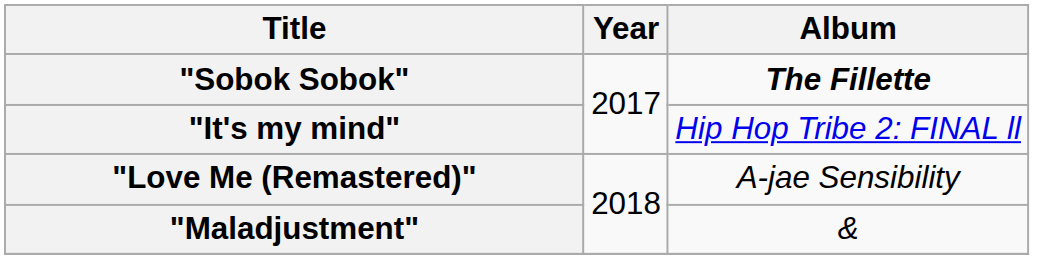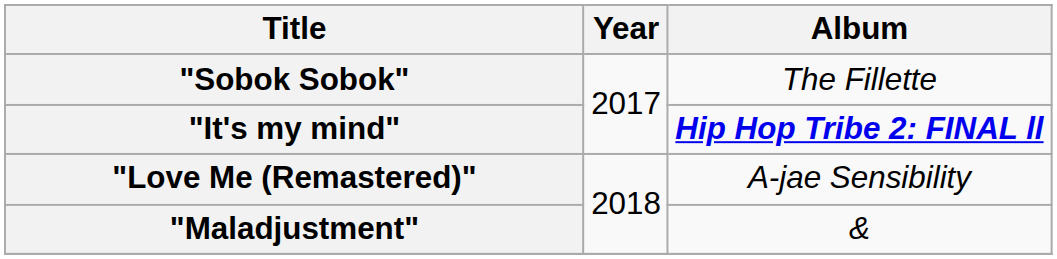(848, 79) bold -> (859, 79) normal
(848, 128) normal -> (859, 128) bold
